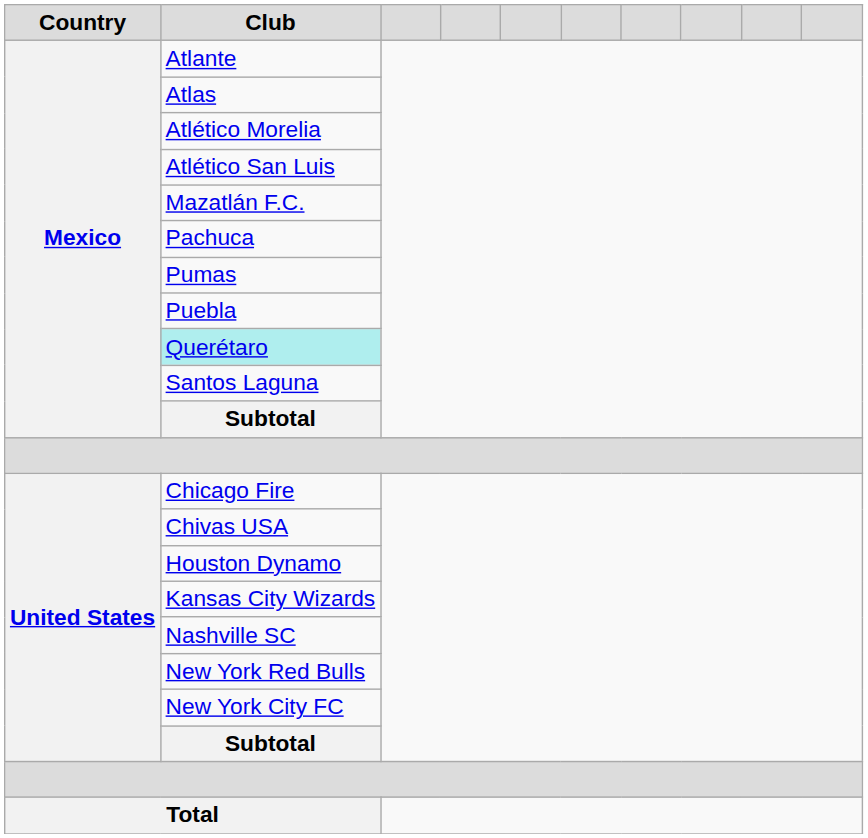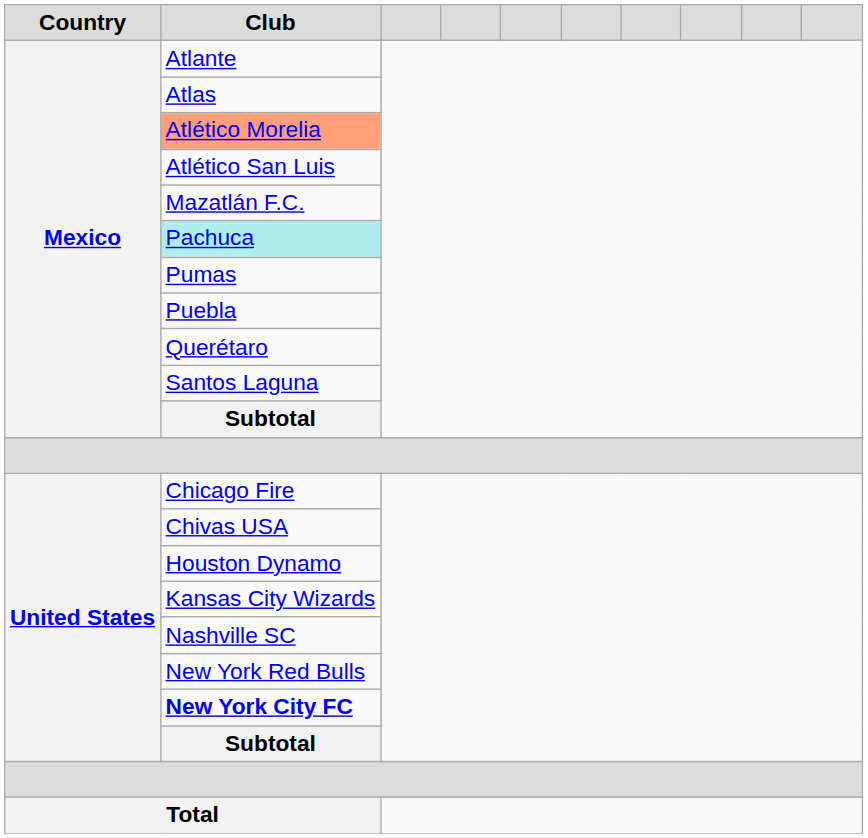(243, 130) no background -> (243, 130) lightsalmon background
(210, 238) no background -> (210, 238) paleturquoise background
(217, 346) paleturquoise background -> (217, 346) no background
(255, 707) normal -> (259, 707) bold
